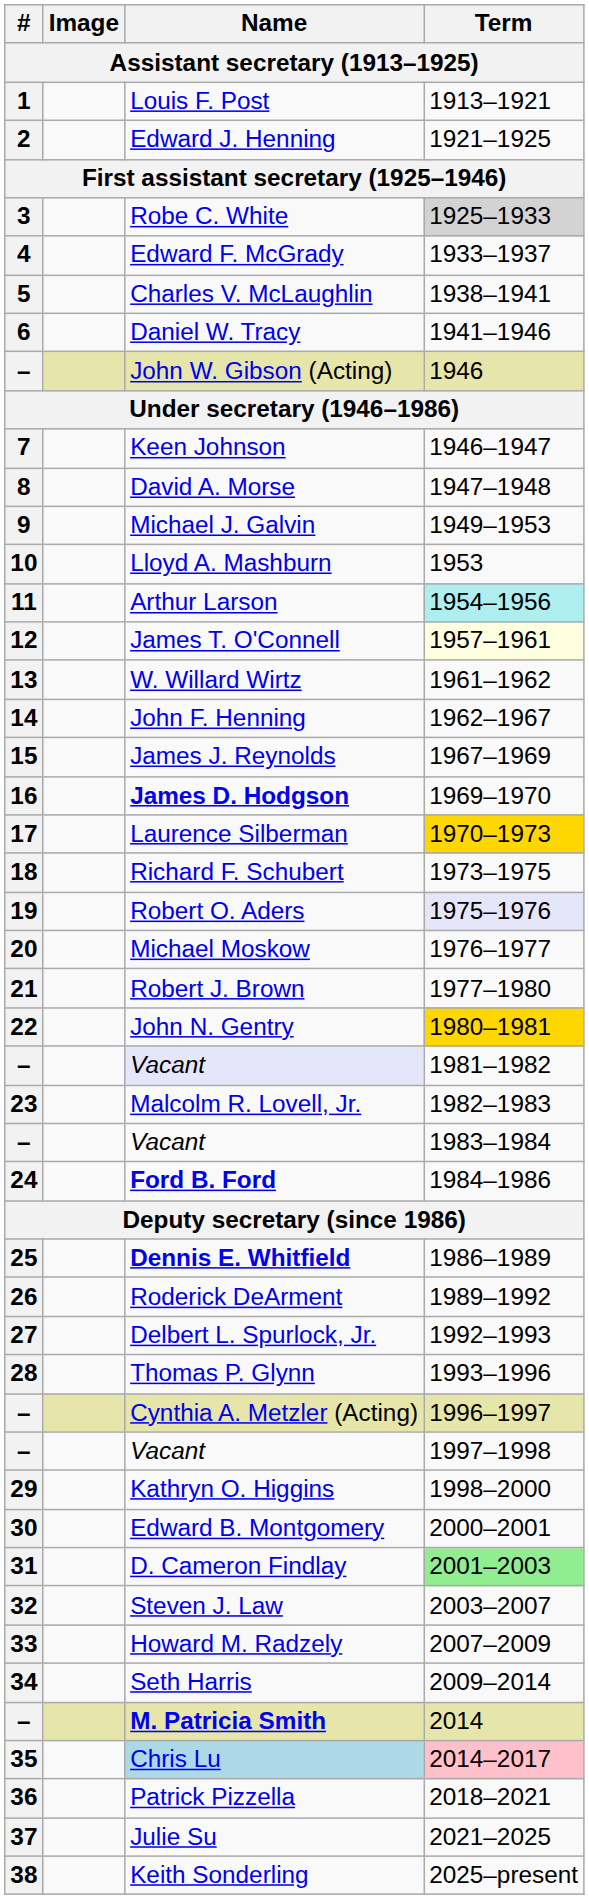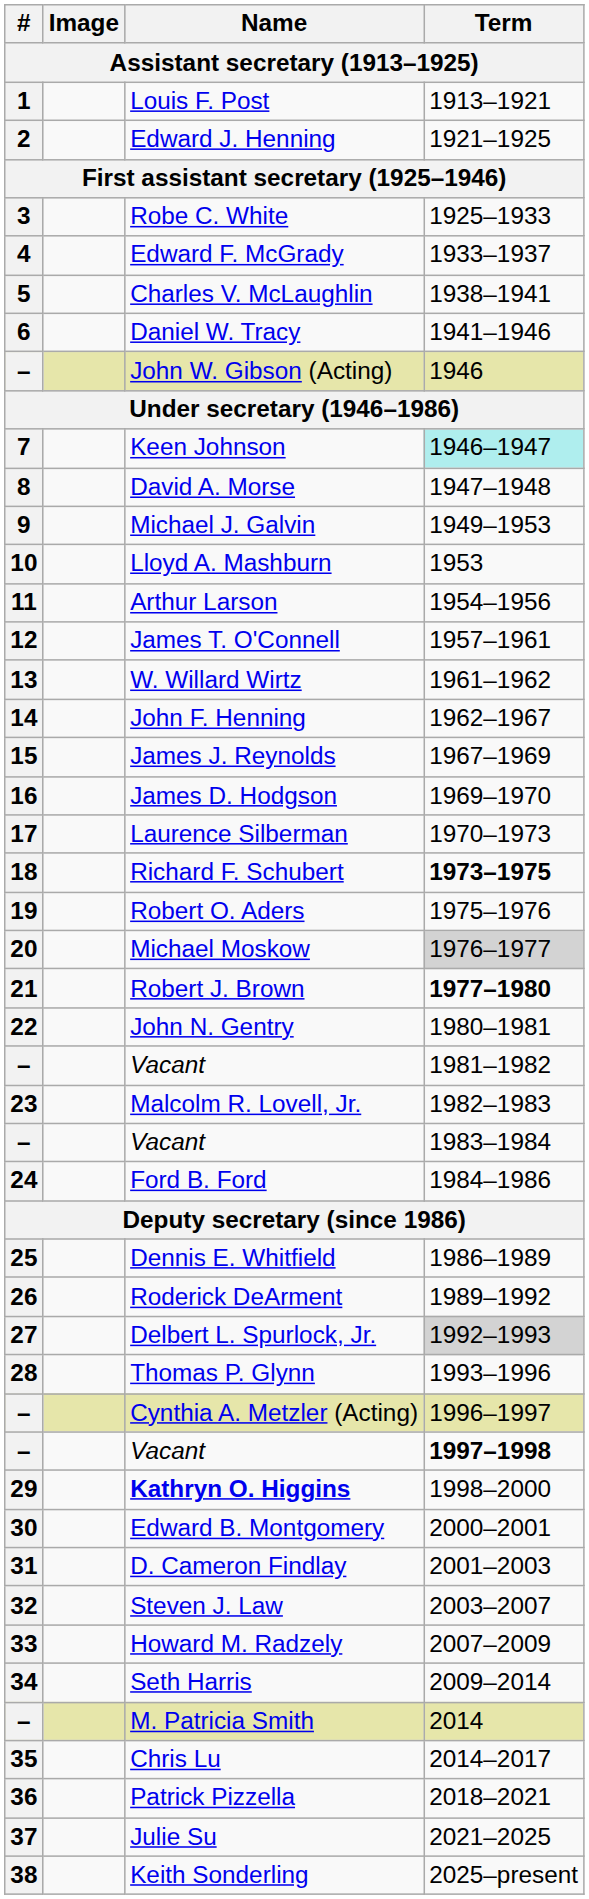(490, 216) lightgrey background -> (490, 216) no background
(490, 448) no background -> (490, 448) paleturquoise background
(490, 602) paleturquoise background -> (490, 602) no background
(490, 640) lightyellow background -> (490, 640) no background
(240, 795) bold -> (234, 795) normal
(490, 833) gold background -> (490, 833) no background
(490, 872) normal -> (490, 872) bold
(490, 910) lavender background -> (490, 910) no background
(490, 949) no background -> (490, 949) lightgrey background
(490, 988) normal -> (490, 988) bold
(490, 1026) gold background -> (490, 1026) no background
(168, 1065) lavender background -> (168, 1065) no background
(203, 1180) bold -> (198, 1180) normal
(240, 1258) bold -> (233, 1258) normal
(490, 1335) no background -> (490, 1335) lightgrey background
(490, 1450) normal -> (490, 1450) bold
(232, 1489) normal -> (240, 1489) bold
(490, 1566) lightgreen background -> (490, 1566) no background
(228, 1720) bold -> (222, 1720) normal
(175, 1759) lightblue background -> (175, 1759) no background
(490, 1759) pink background -> (490, 1759) no background
